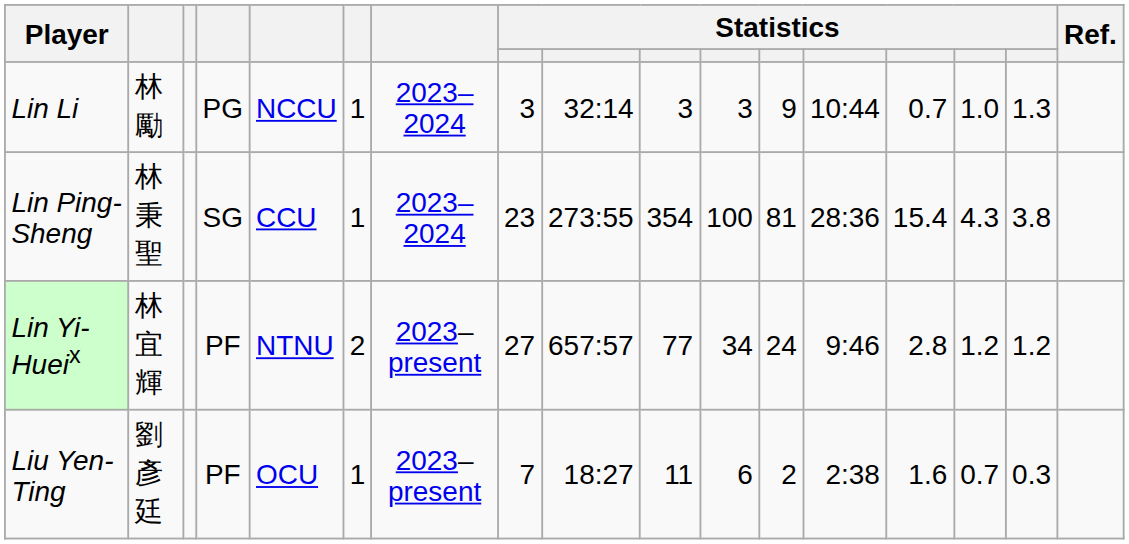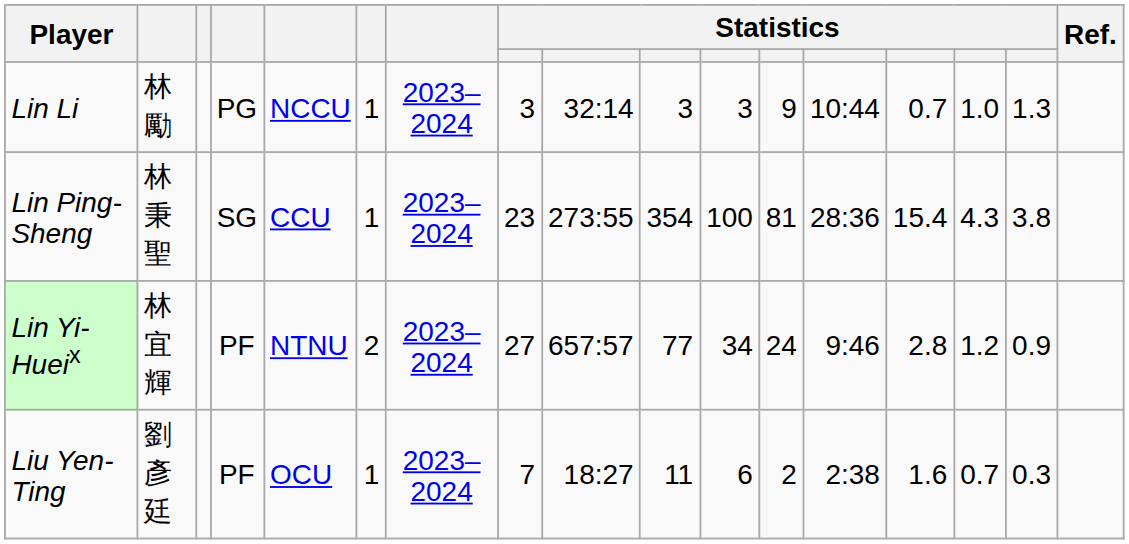(435, 346) 2023–present -> (442, 346) 2023–2024
(1032, 346) 1.2 -> (1032, 346) 0.9
(435, 475) 2023–present -> (442, 475) 2023–2024
